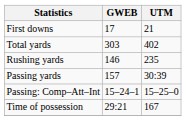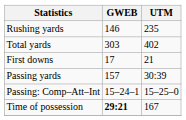rows swapped: (30, 29) <-> (35, 60)
(116, 107) normal -> (116, 107) bold
